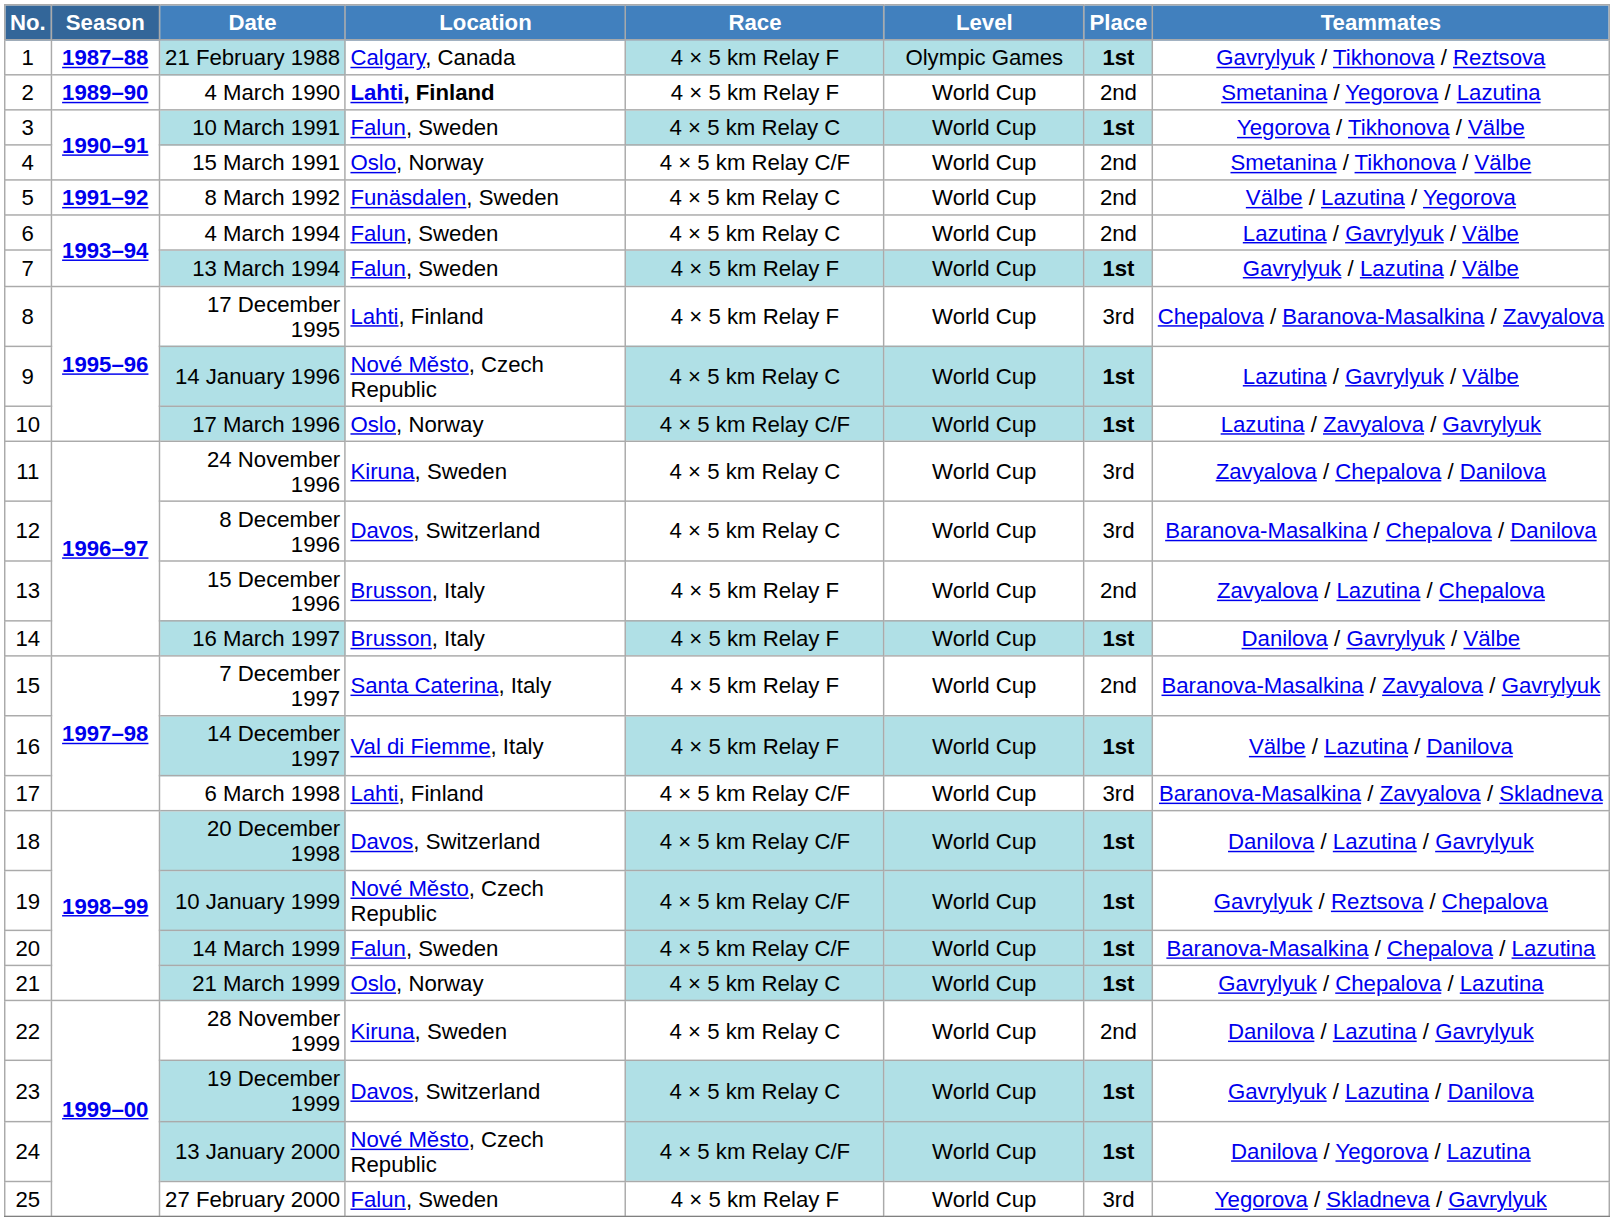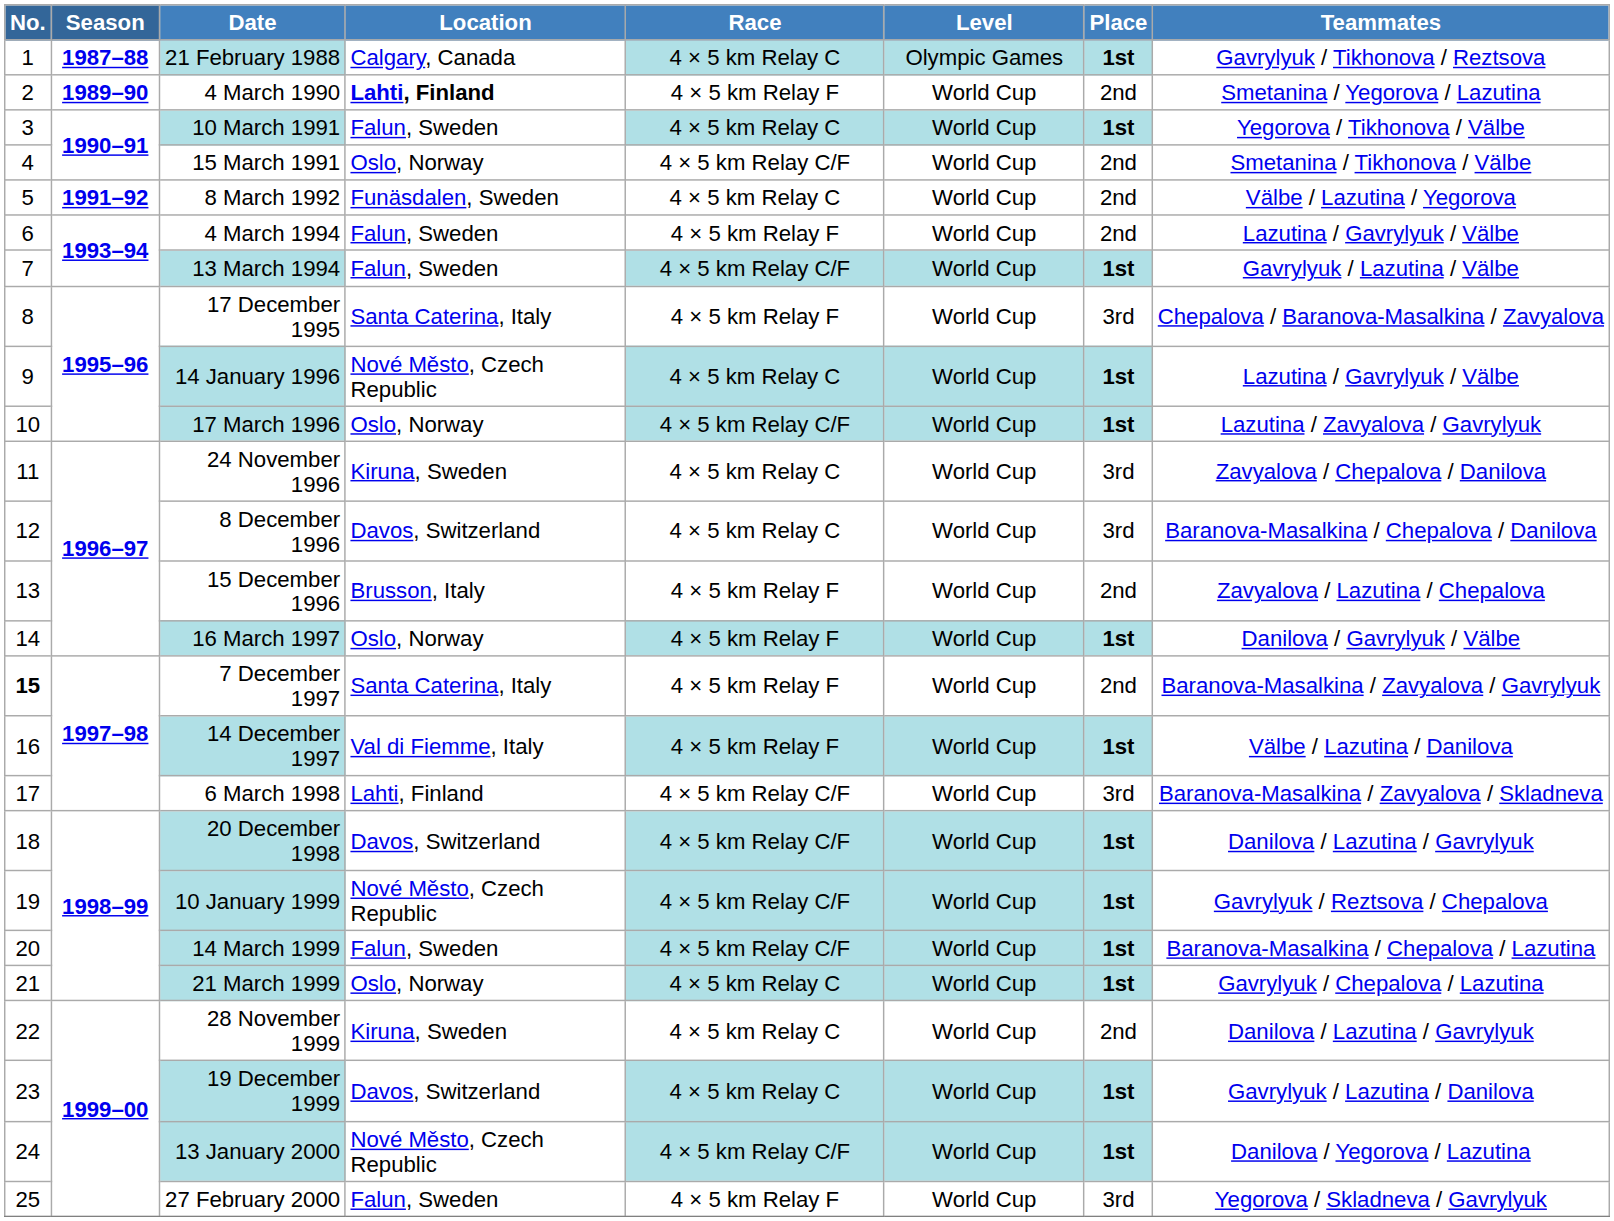(755, 58) 4 × 5 km Relay F -> (755, 58) 4 × 5 km Relay C
(755, 233) 4 × 5 km Relay C -> (755, 233) 4 × 5 km Relay F
(755, 268) 4 × 5 km Relay F -> (755, 268) 4 × 5 km Relay C/F
(417, 316) Lahti, Finland -> (451, 316) Santa Caterina, Italy
(418, 638) Brusson, Italy -> (417, 638) Oslo, Norway
(28, 686) normal -> (28, 686) bold
